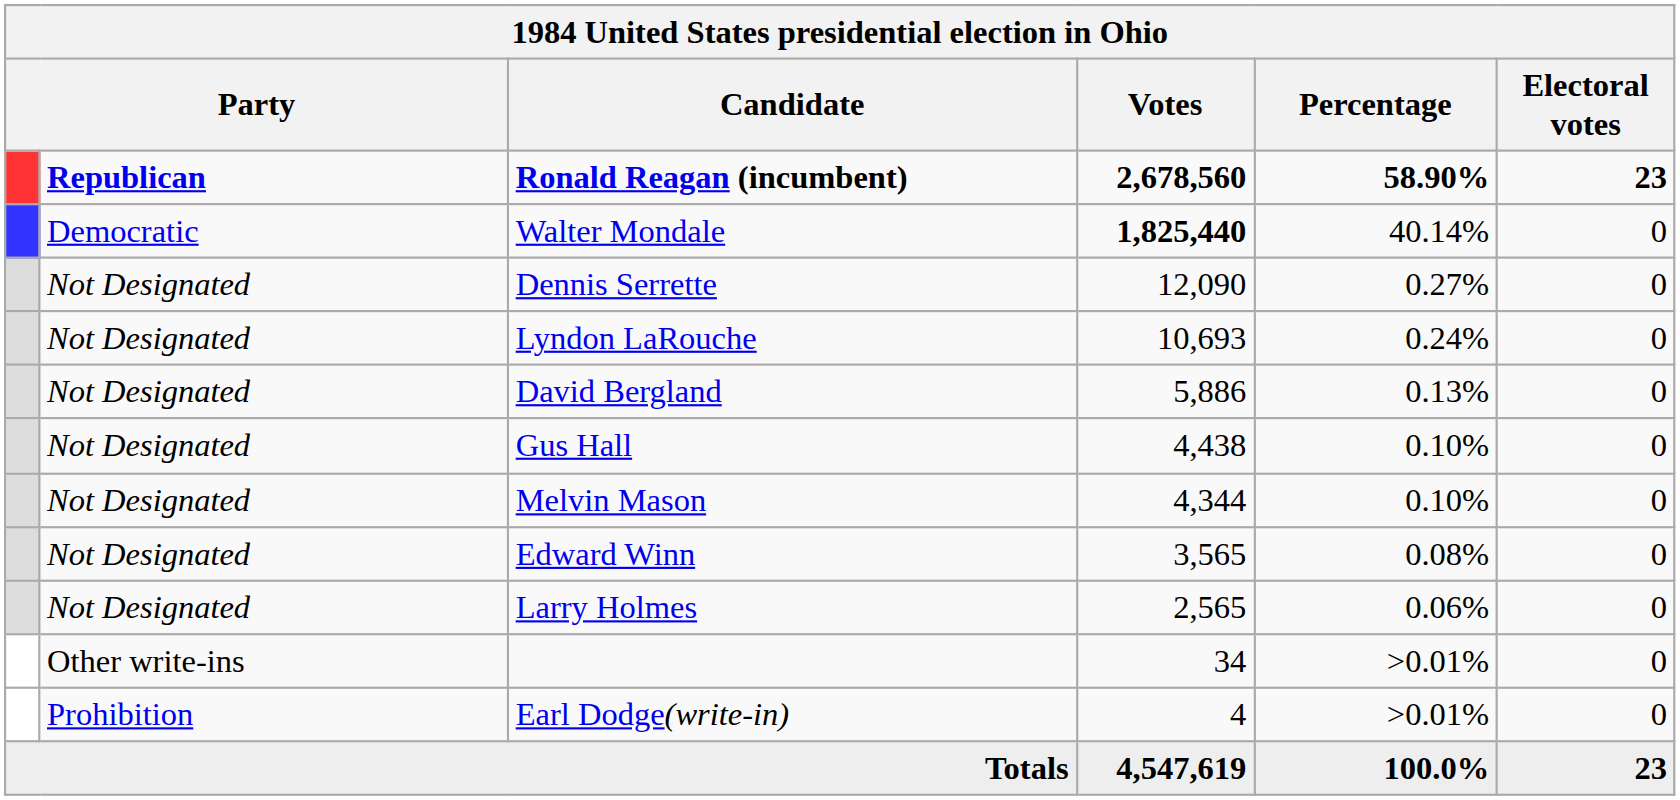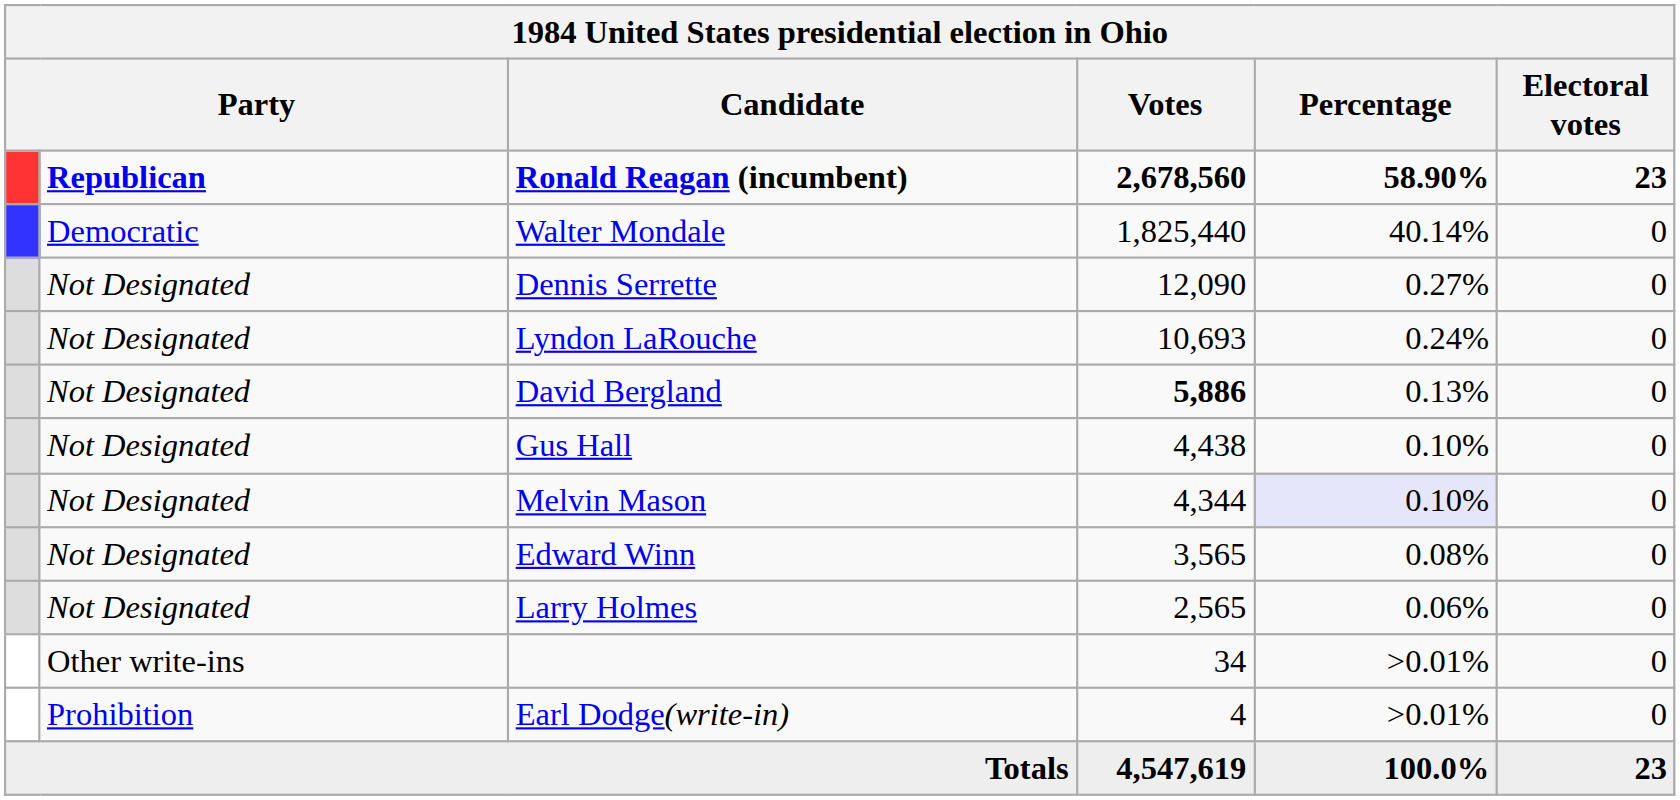(1181, 230) bold -> (1181, 230) normal
(1210, 391) normal -> (1210, 391) bold
(1447, 499) no background -> (1447, 499) lavender background
